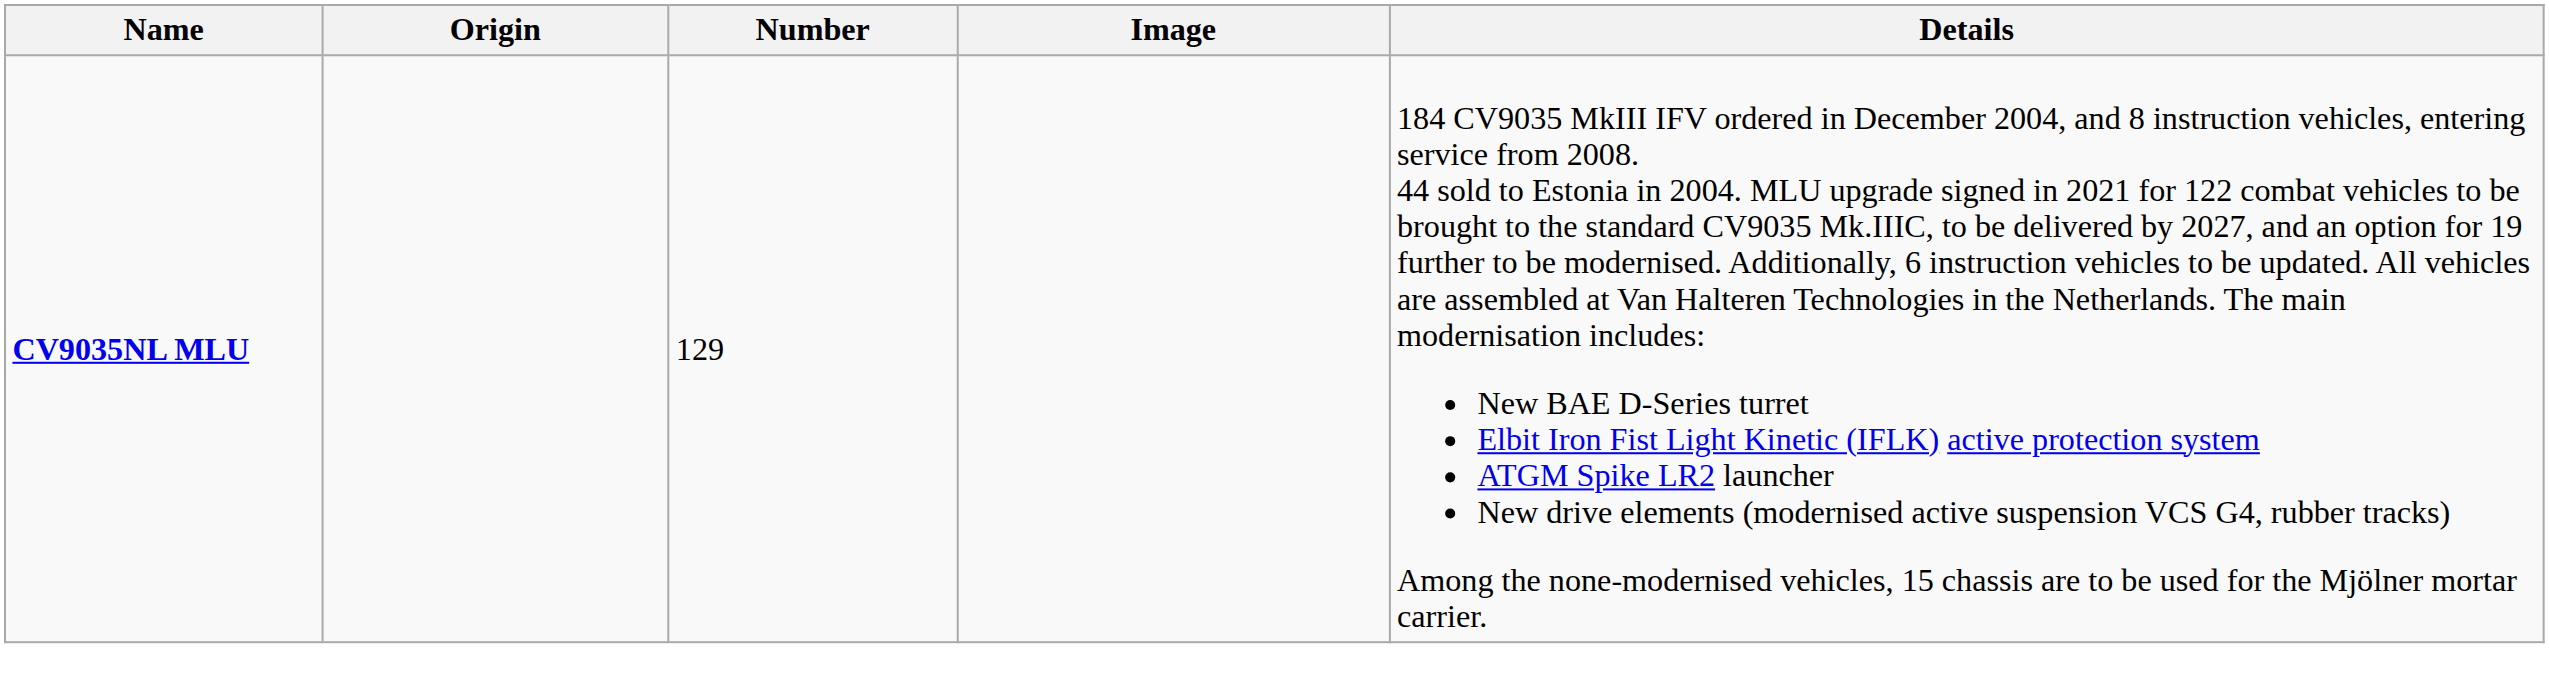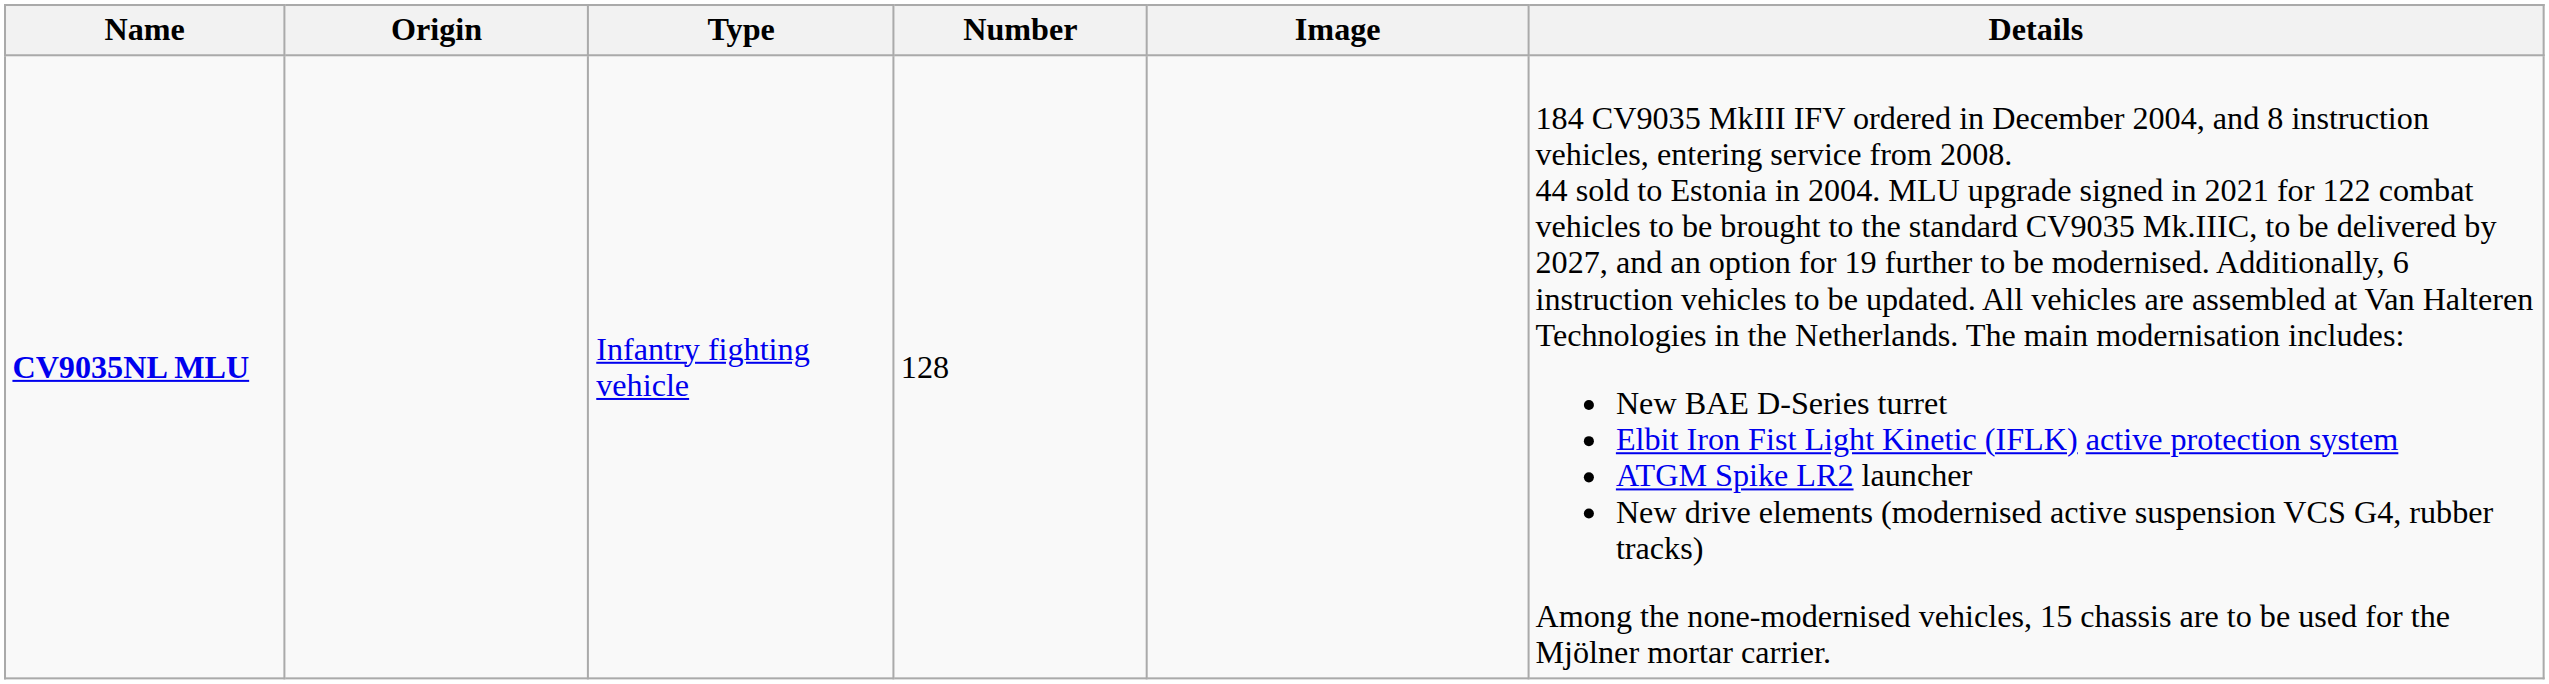+ column: (741, 30)
(700, 348) 129 -> (925, 366) 128
